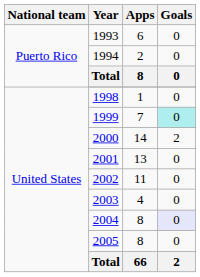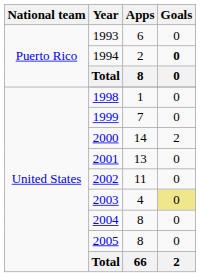(176, 55) normal -> (176, 55) bold
(176, 117) paleturquoise background -> (176, 117) no background
(176, 199) no background -> (176, 199) khaki background
(176, 220) lavender background -> (176, 220) no background
